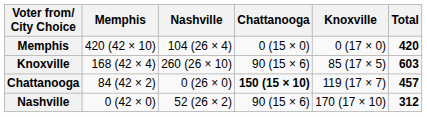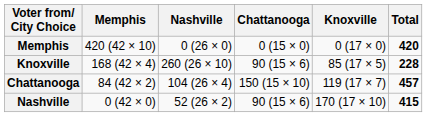(200, 45) 104 (26 × 4) -> (206, 45) 0 (26 × 0)
(409, 64) 603 -> (409, 64) 228
(206, 83) 0 (26 × 0) -> (200, 83) 104 (26 × 4)
(274, 83) bold -> (274, 83) normal
(409, 102) 312 -> (409, 102) 415
